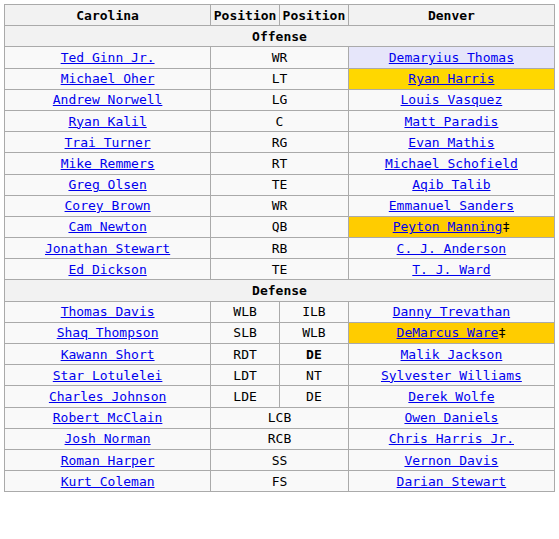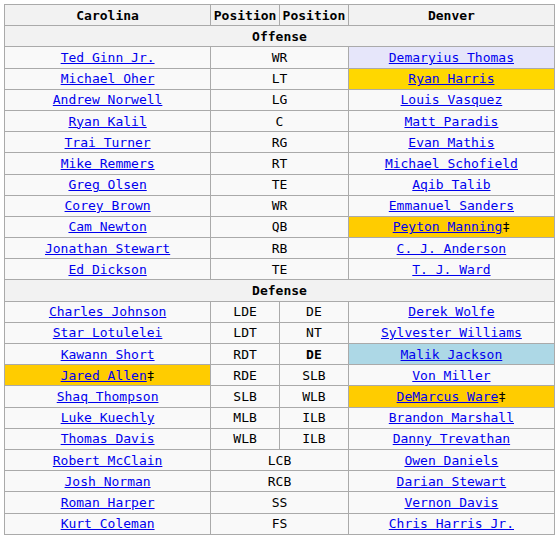rows swapped: (108, 396) <-> (108, 312)
rows swapped: (108, 375) <-> (108, 333)
(451, 354) no background -> (451, 354) lightblue background
+ row: (108, 375)
+ row: (108, 418)
(451, 439) Chris Harris Jr. -> (451, 481) Darian Stewart
(451, 481) Darian Stewart -> (451, 524) Chris Harris Jr.
